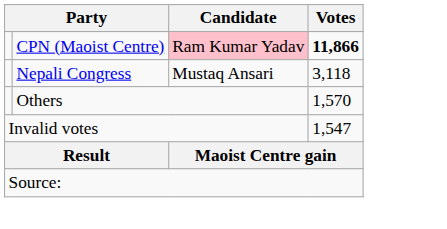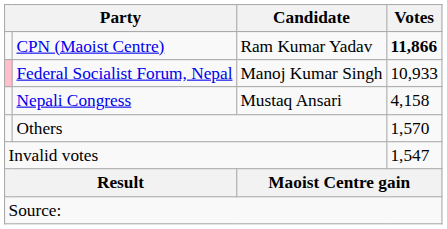(238, 45) pink background -> (306, 45) no background
+ row: (124, 73)
(331, 73) 3,118 -> (410, 100) 4,158
